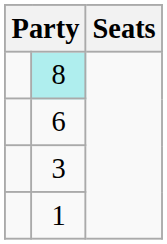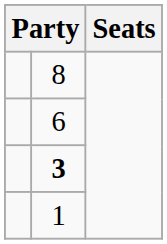(59, 74) paleturquoise background -> (59, 74) no background
(59, 168) normal -> (59, 168) bold
